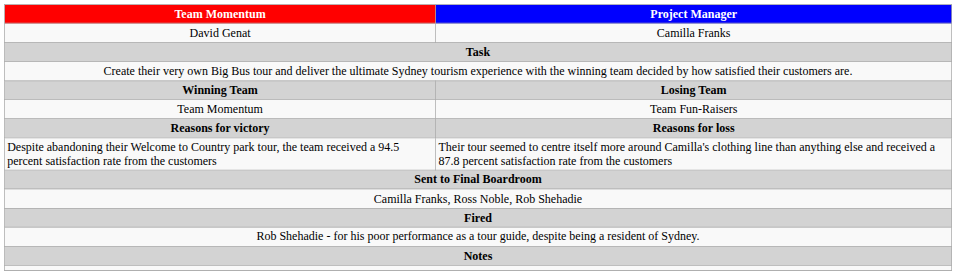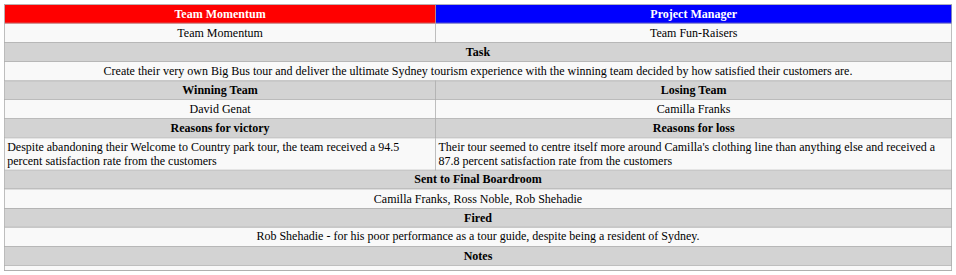(220, 33) David Genat -> (220, 33) Team Momentum
(694, 33) Camilla Franks -> (694, 33) Team Fun-Raisers
(220, 109) Team Momentum -> (220, 109) David Genat
(694, 109) Team Fun-Raisers -> (694, 109) Camilla Franks
